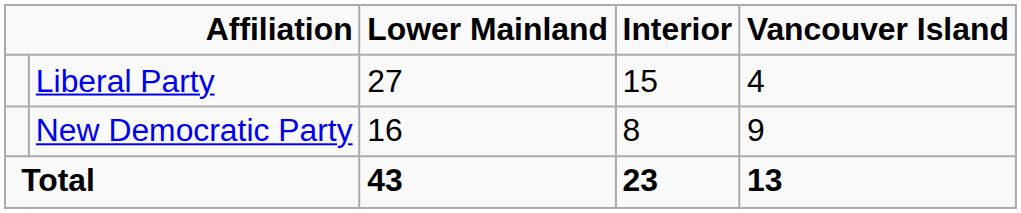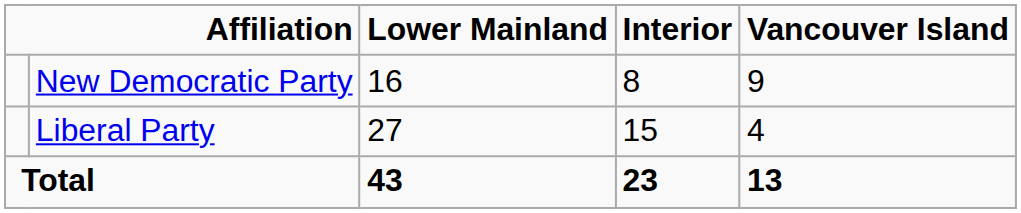rows swapped: (125, 80) <-> (194, 130)
